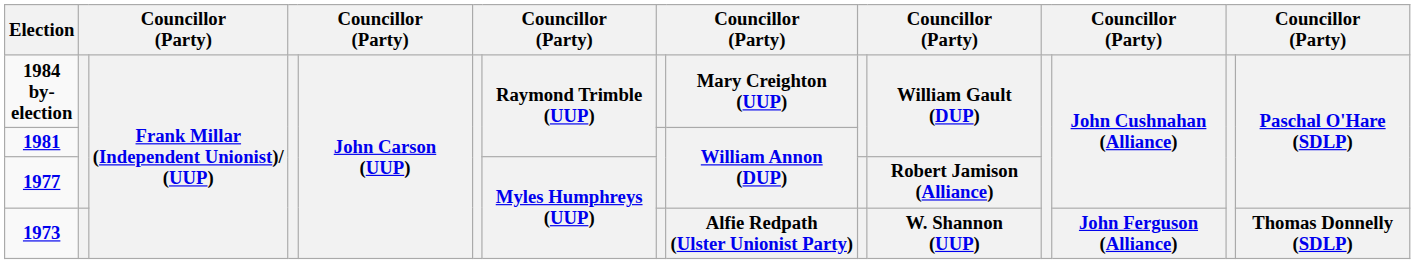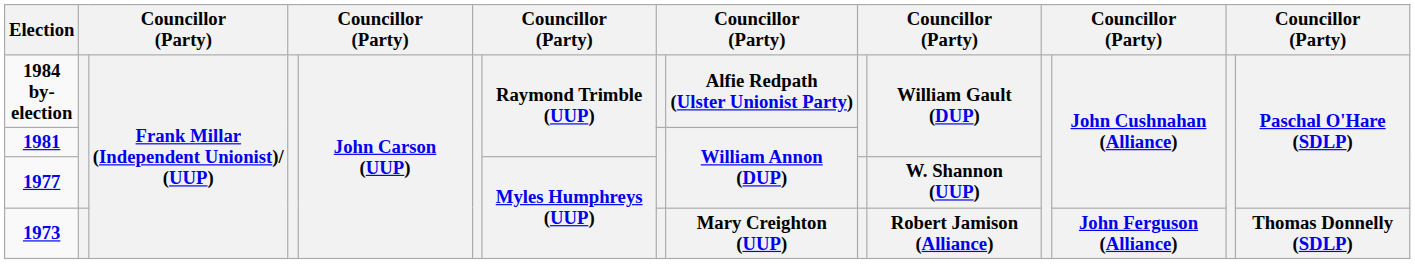(762, 91) Mary Creighton (UUP) -> (762, 91) Alfie Redpath (Ulster Unionist Party)
(954, 182) Robert Jamison (Alliance) -> (954, 182) W. Shannon (UUP)
(762, 232) Alfie Redpath (Ulster Unionist Party) -> (762, 232) Mary Creighton (UUP)
(954, 232) W. Shannon (UUP) -> (954, 232) Robert Jamison (Alliance)
